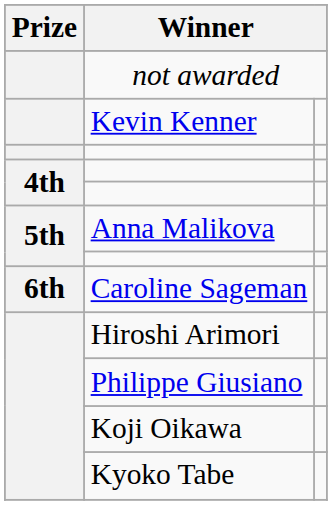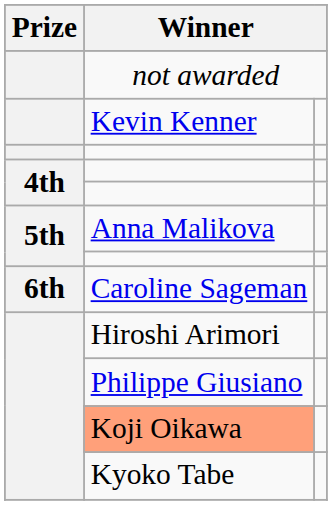(166, 428) no background -> (166, 428) lightsalmon background
